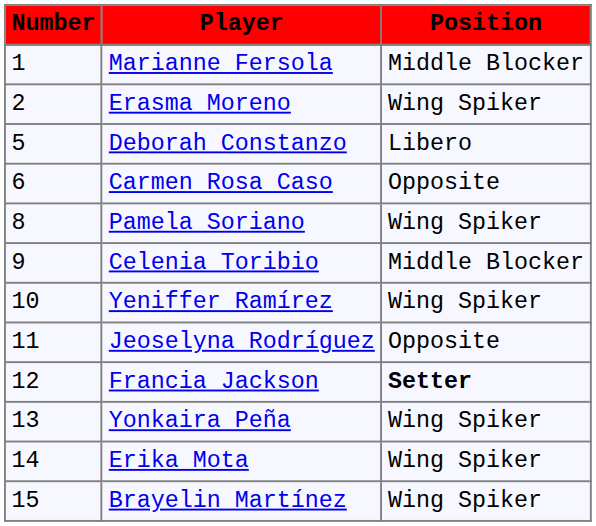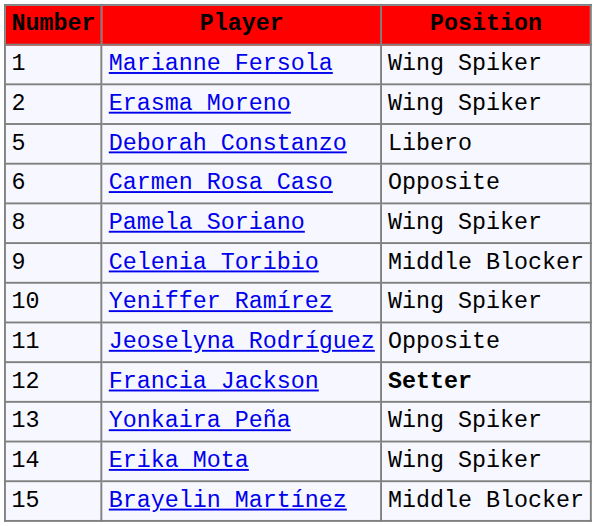(486, 64) Middle Blocker -> (465, 64) Wing Spiker
(465, 501) Wing Spiker -> (486, 501) Middle Blocker
